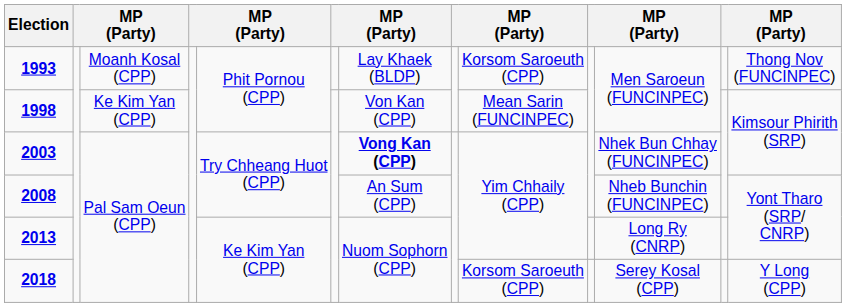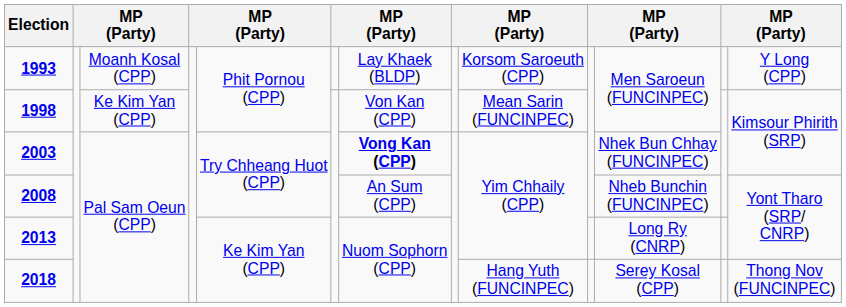(785, 68) Thong Nov (FUNCINPEC) -> (785, 68) Y Long (CPP)
(523, 280) Korsom Saroeuth (CPP) -> (523, 280) Hang Yuth (FUNCINPEC)
(785, 280) Y Long (CPP) -> (785, 280) Thong Nov (FUNCINPEC)
